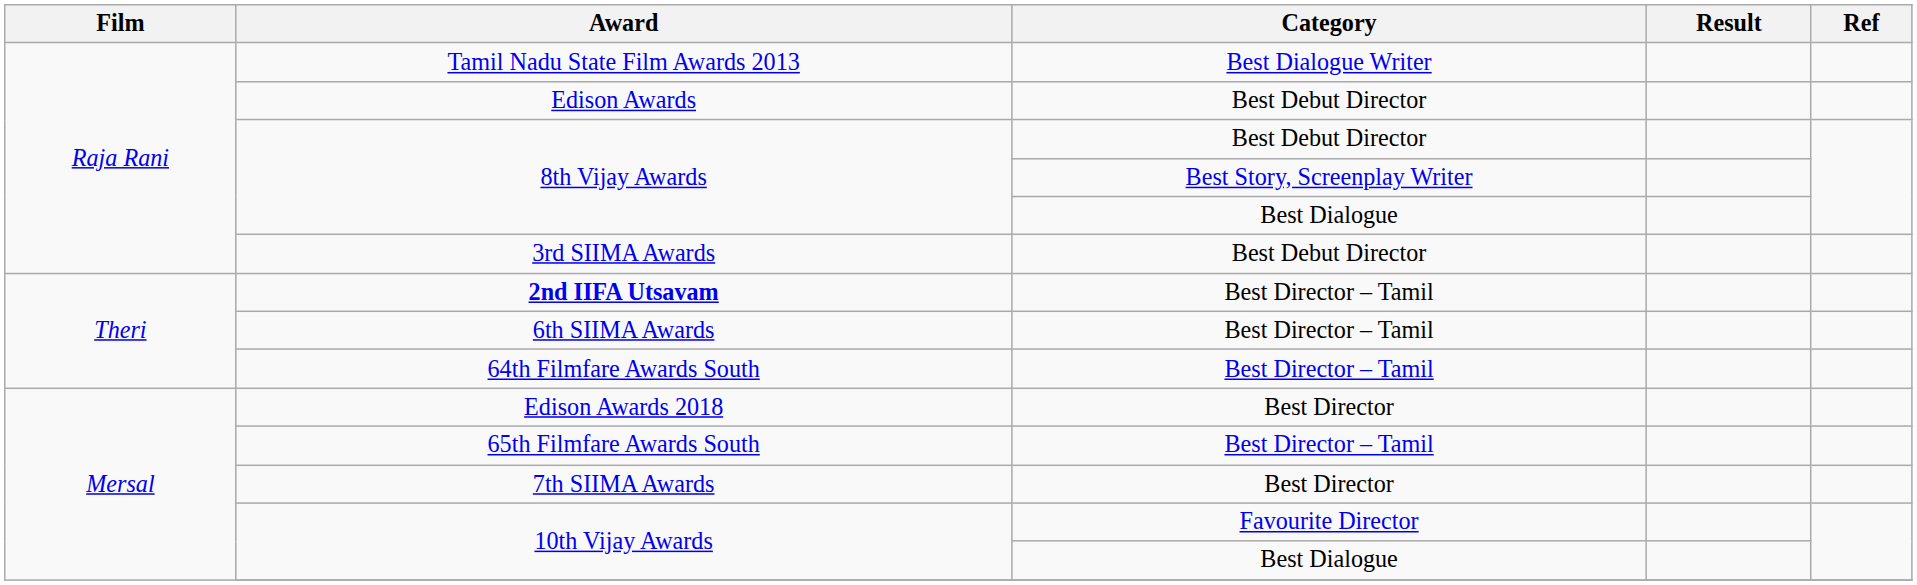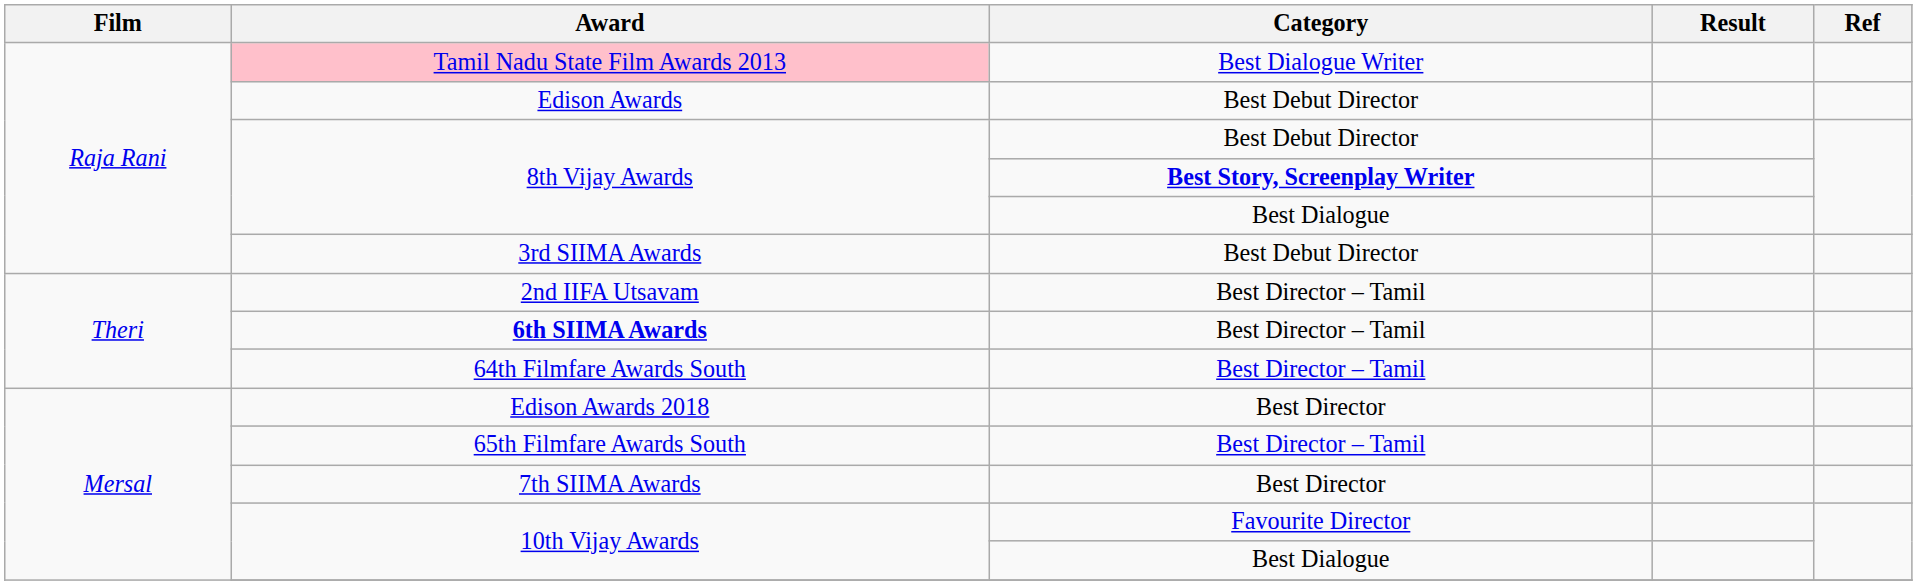(624, 61) no background -> (610, 61) pink background
(1329, 176) normal -> (1321, 176) bold
(624, 291) bold -> (610, 291) normal
(624, 330) normal -> (610, 330) bold
